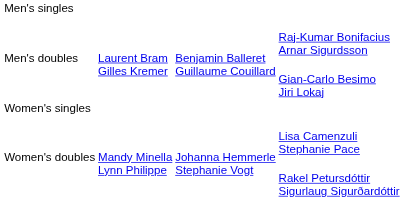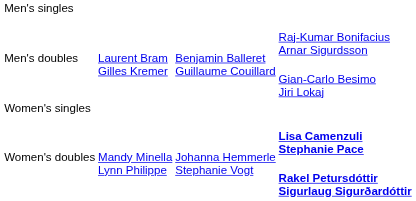(319, 143) normal -> (321, 143) bold
(339, 185) normal -> (345, 185) bold
